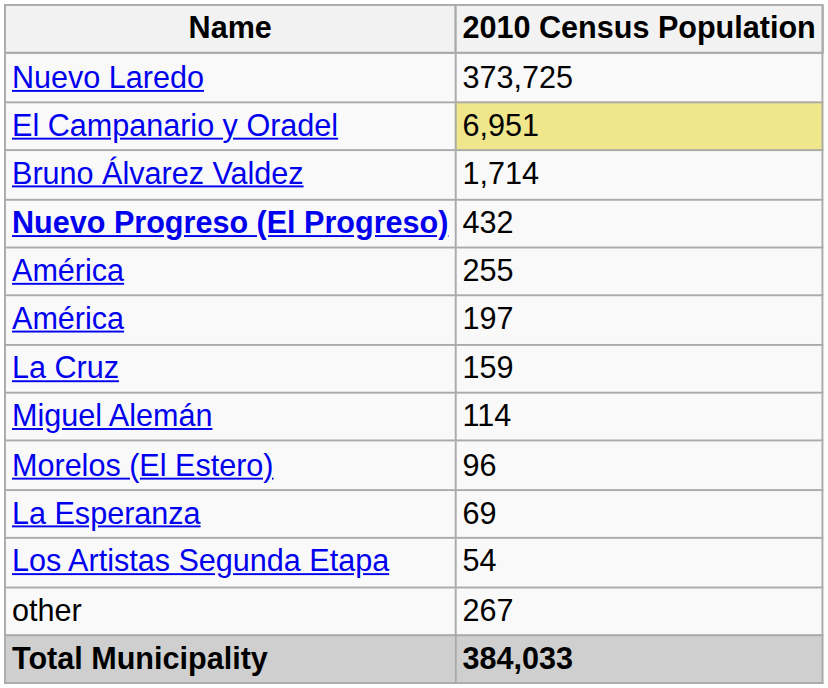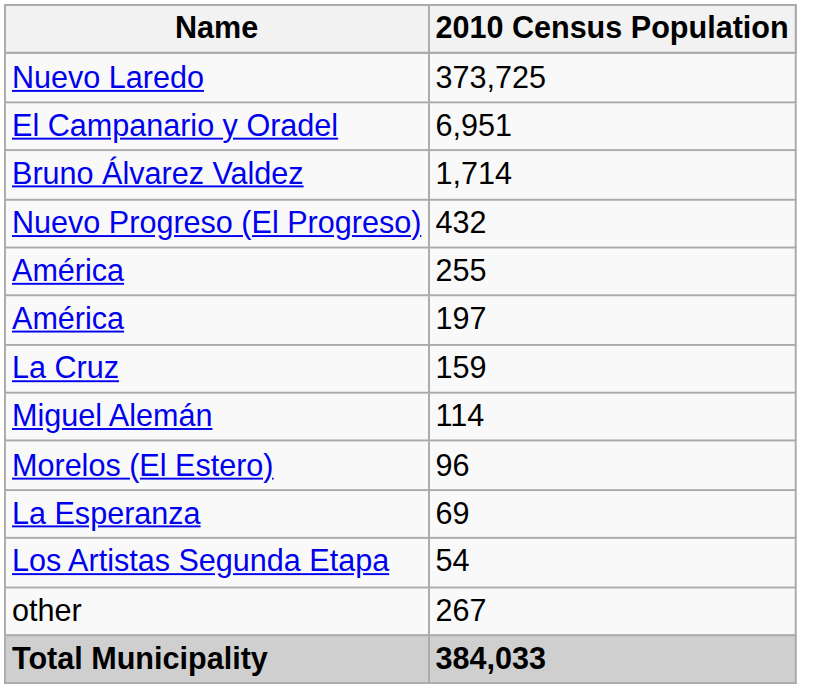(501, 125) khaki background -> (474, 125) no background
(230, 222) bold -> (217, 222) normal
